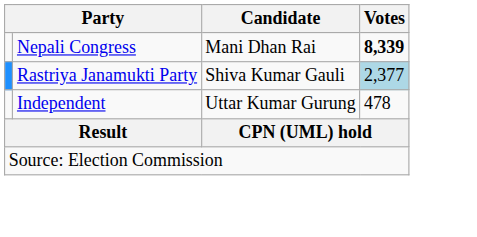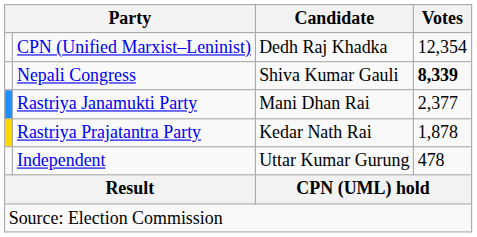+ row: (134, 47)
(261, 47) Mani Dhan Rai -> (329, 75) Shiva Kumar Gauli
(275, 75) Shiva Kumar Gauli -> (314, 103) Mani Dhan Rai
(384, 75) lightblue background -> (438, 103) no background
+ row: (109, 132)
